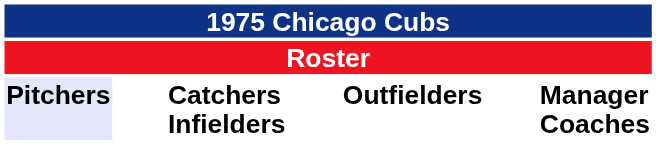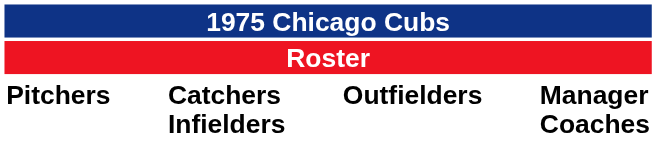(58, 94) lavender background -> (58, 94) no background
